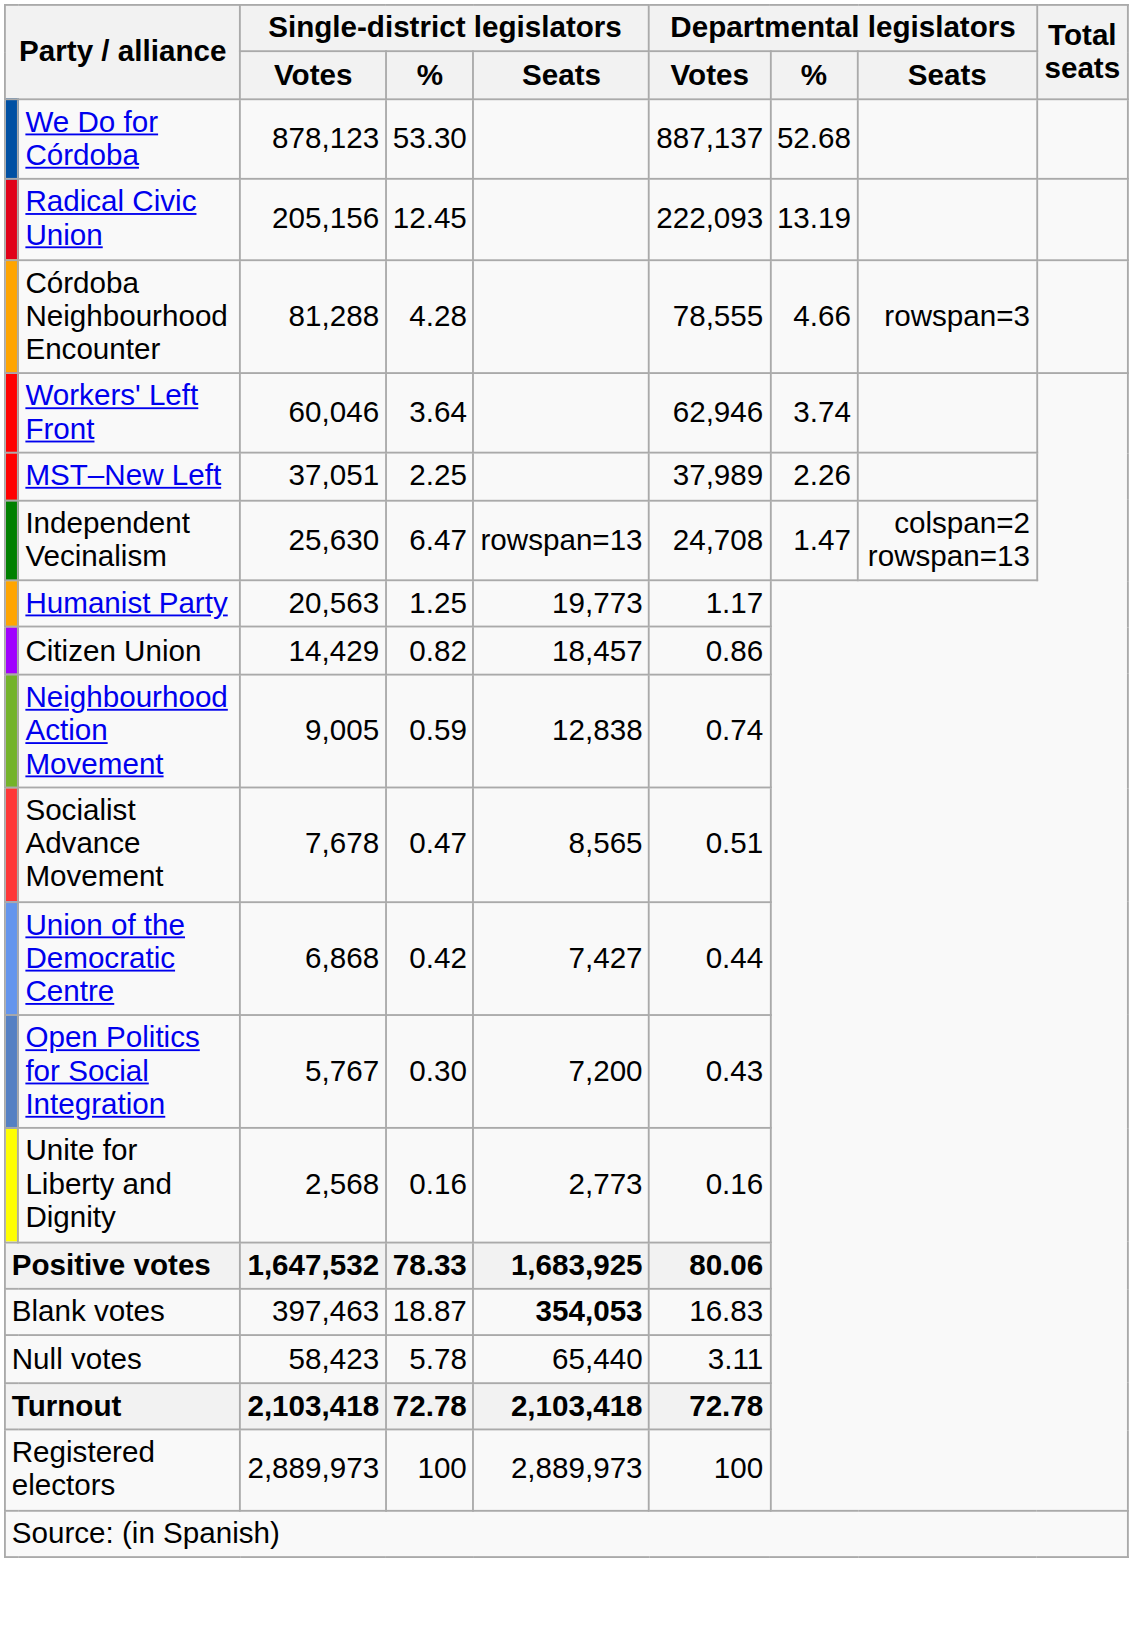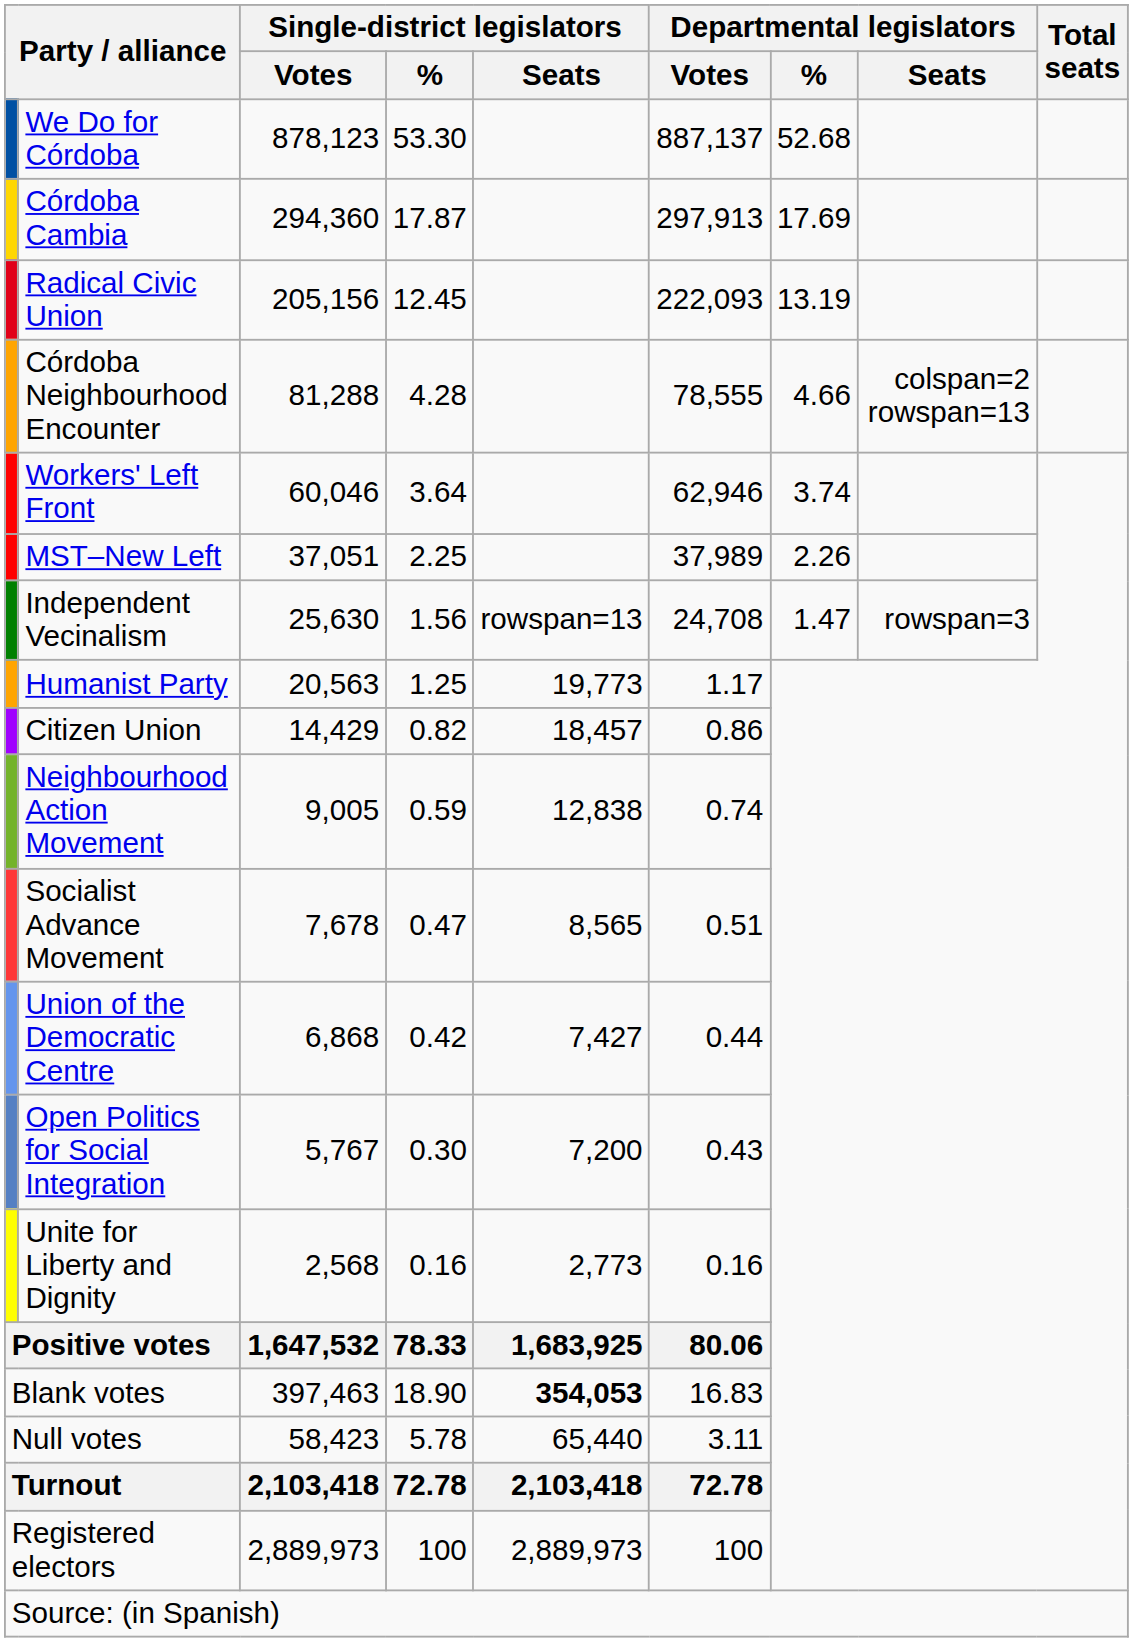+ row: (82, 218)
(957, 315) rowspan=3 -> (949, 395) colspan=2 rowspan=13
(438, 539) 6.47 -> (438, 619) 1.56
(949, 539) colspan=2 rowspan=13 -> (957, 619) rowspan=3
(430, 1311) 18.87 -> (430, 1392) 18.90
